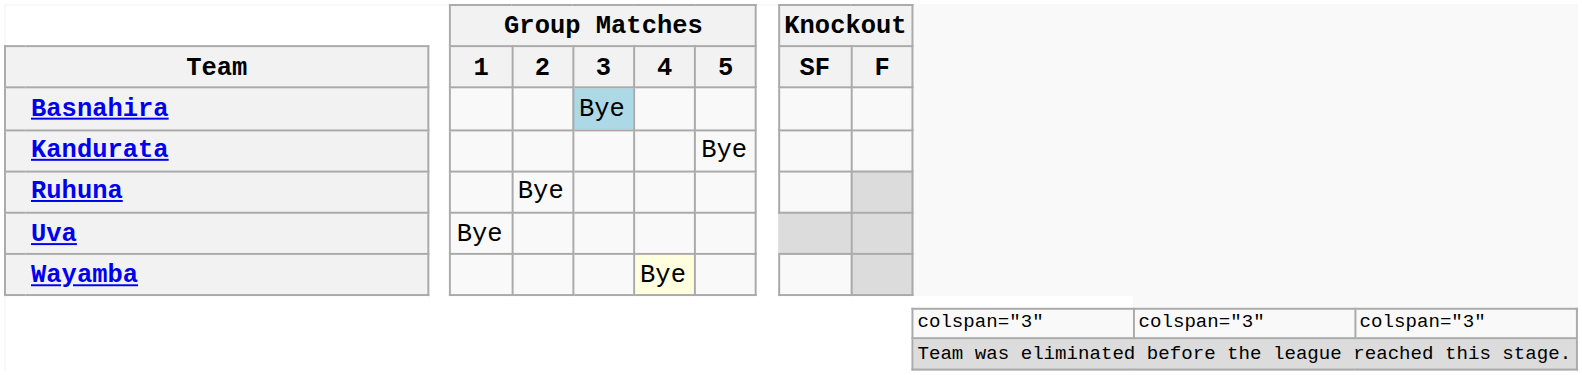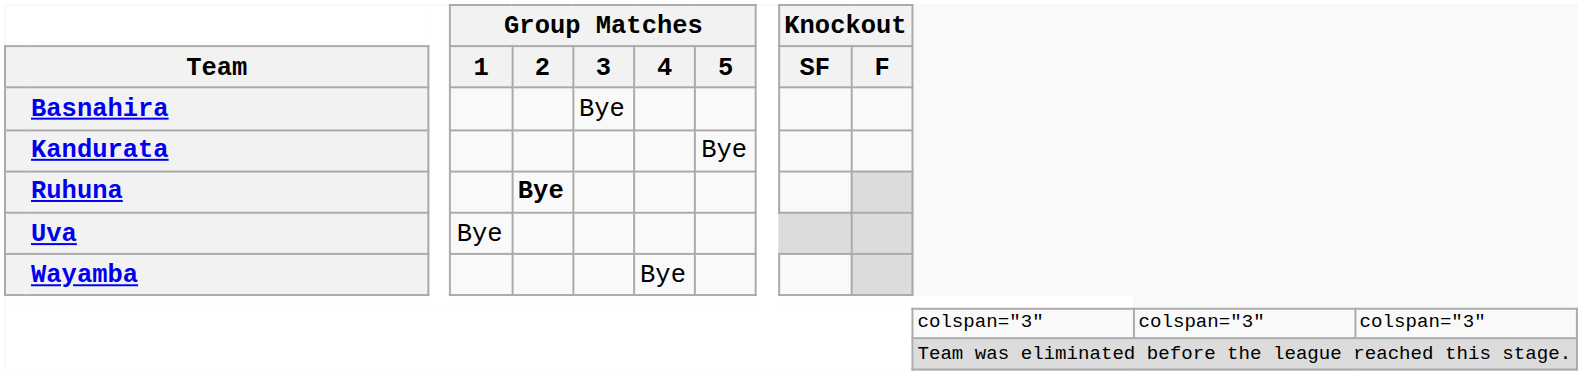(602, 109) lightblue background -> (602, 109) no background
(541, 192) normal -> (541, 192) bold
(663, 275) lightyellow background -> (663, 275) no background
